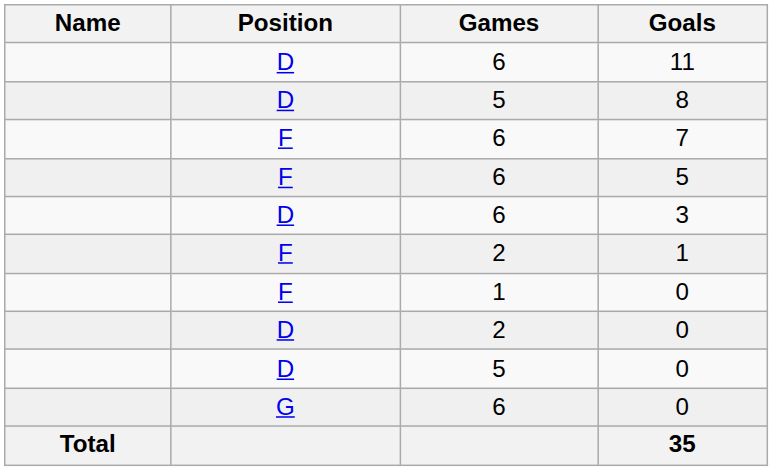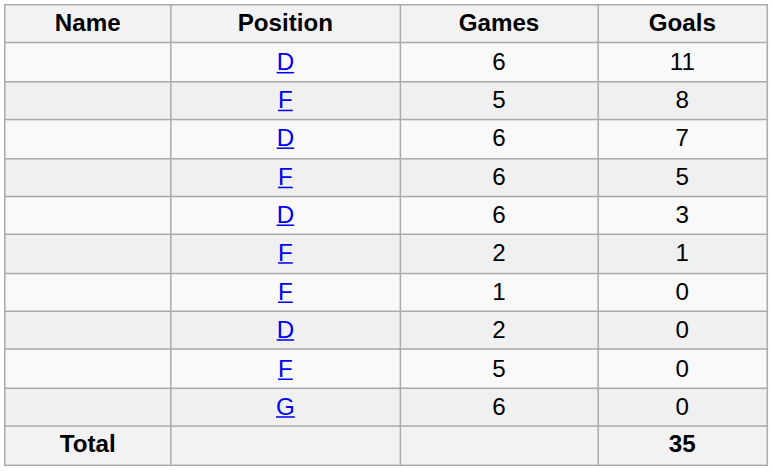(285, 100) D -> (285, 100) F
(285, 138) F -> (285, 138) D
(285, 368) D -> (285, 368) F
